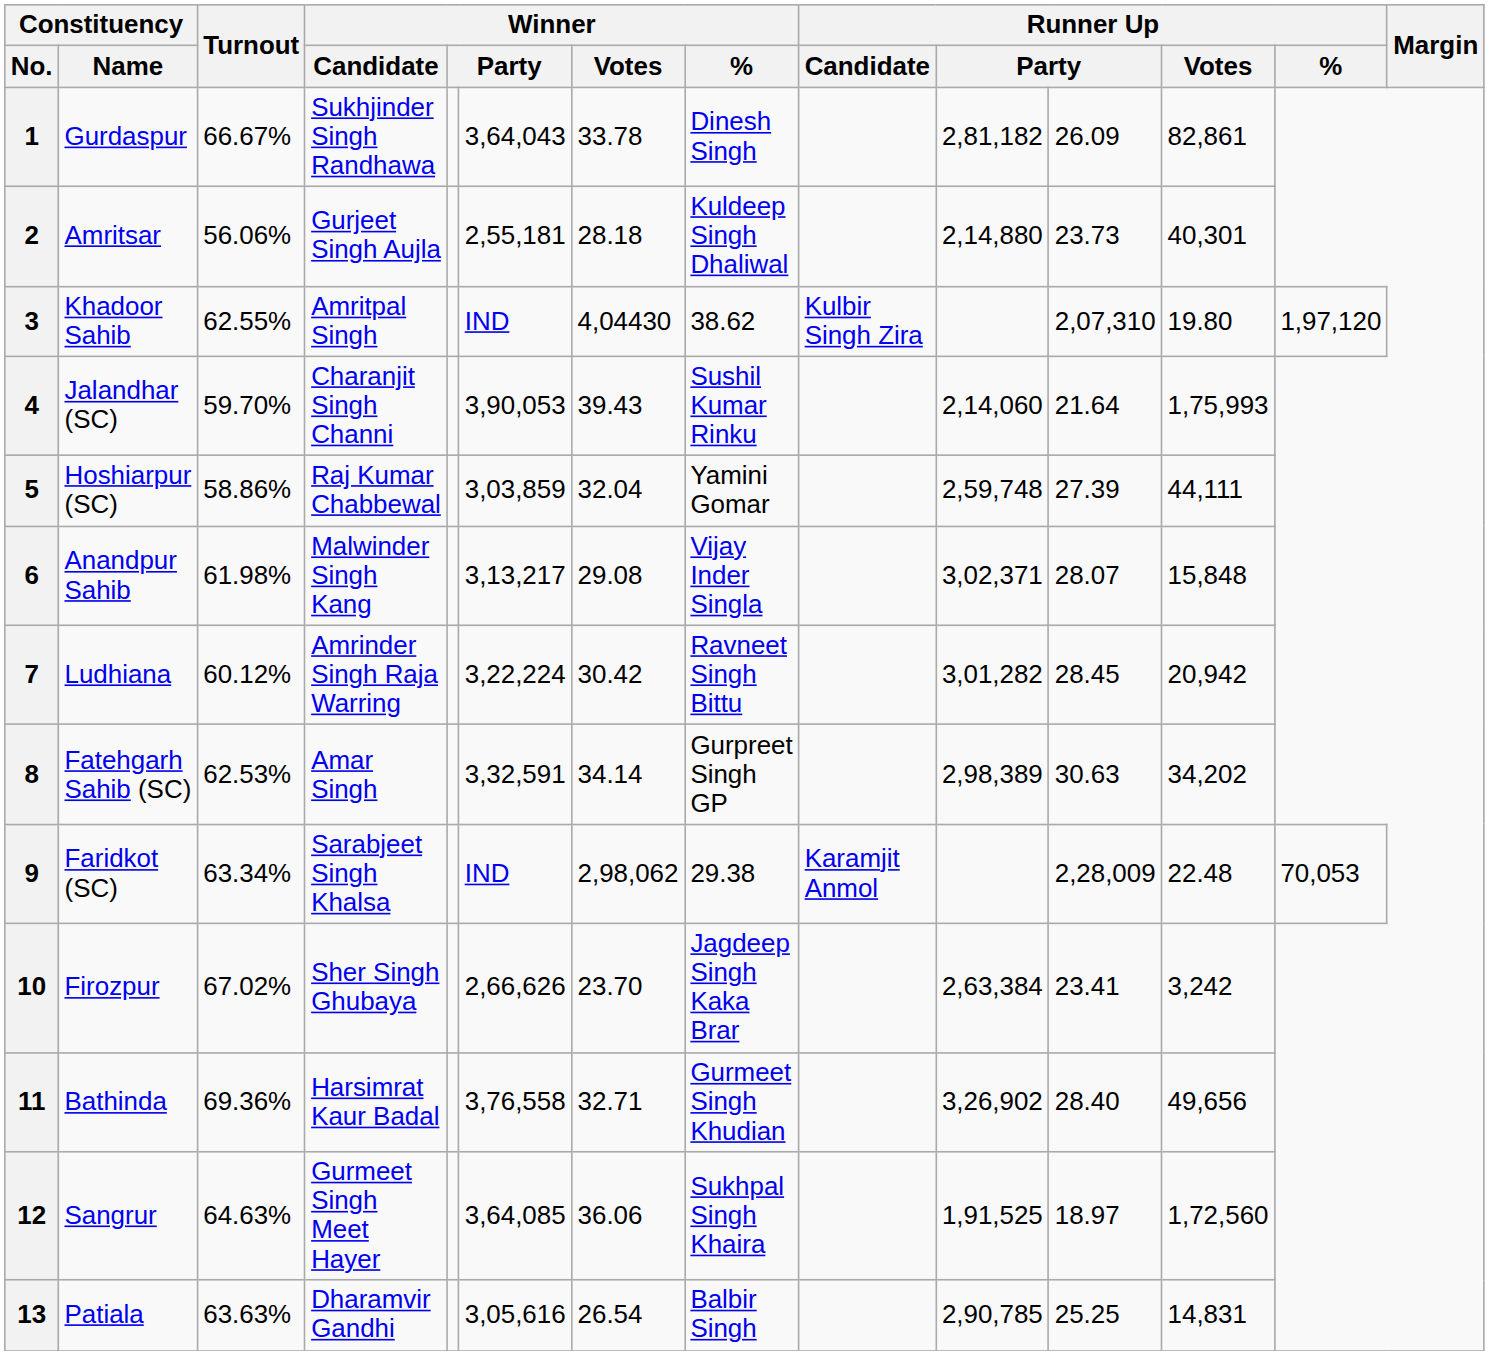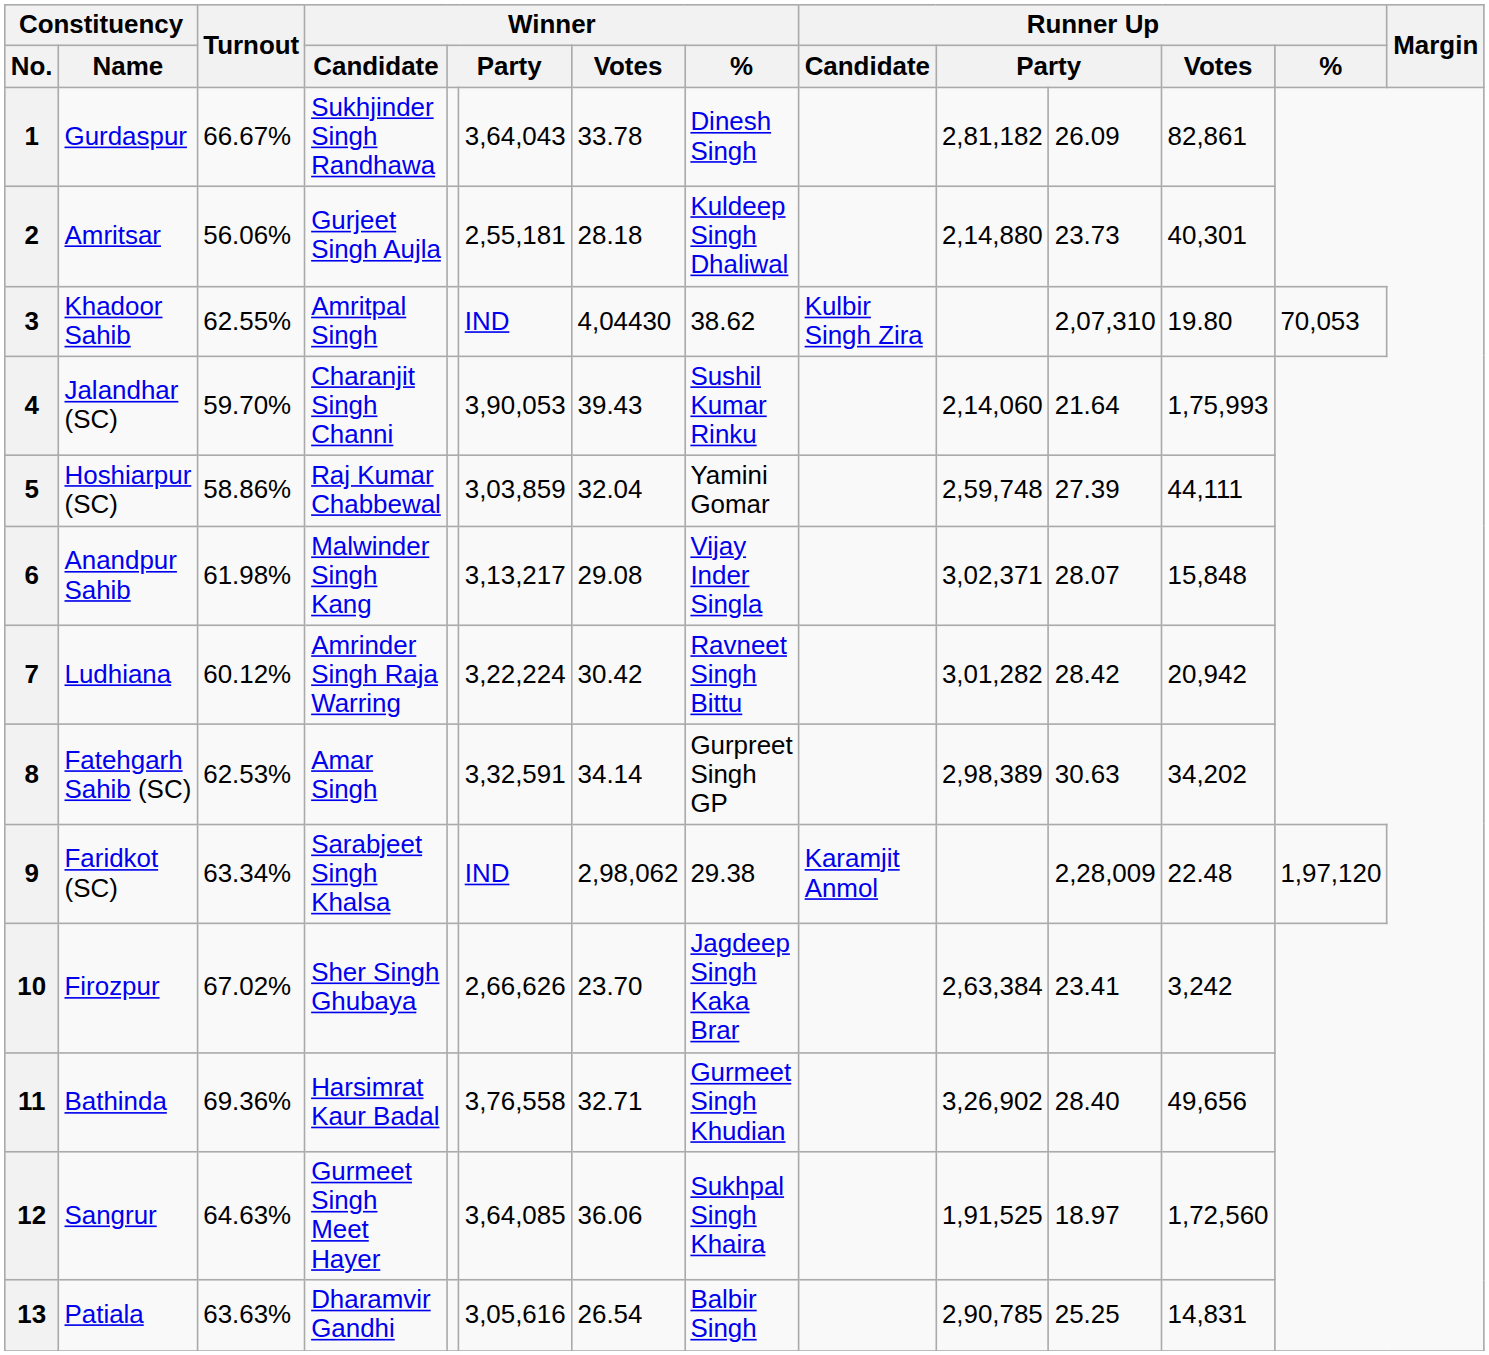(1331, 320) 1,97,120 -> (1320, 320) 70,053
(1087, 674) 28.45 -> (1087, 674) 28.42
(1320, 873) 70,053 -> (1331, 873) 1,97,120
